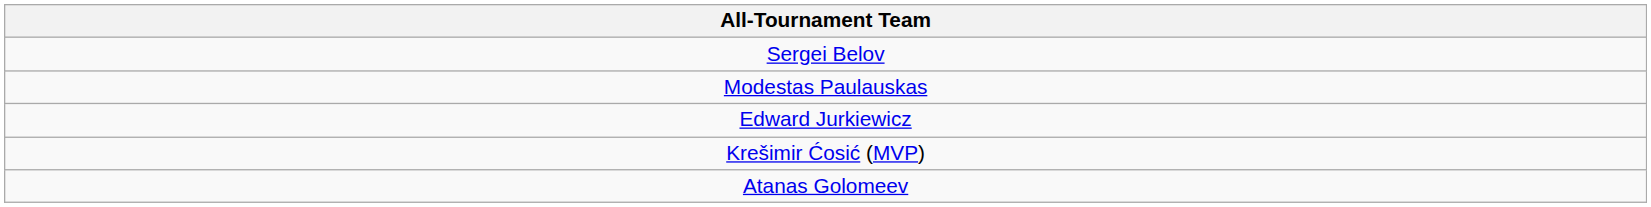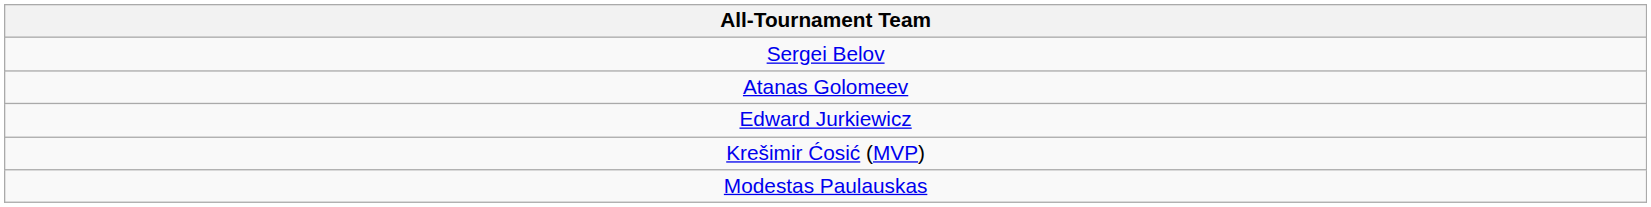(826, 86) Modestas Paulauskas -> (826, 86) Atanas Golomeev
(826, 185) Atanas Golomeev -> (826, 185) Modestas Paulauskas
